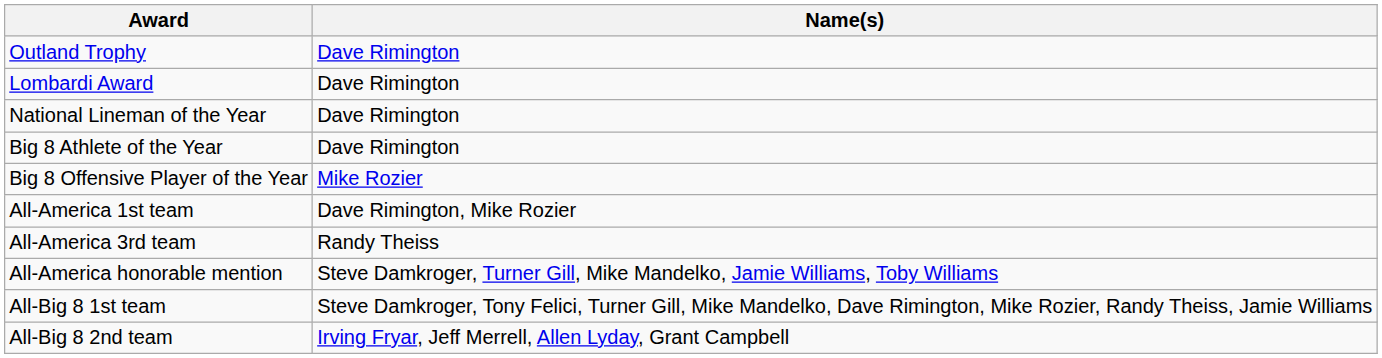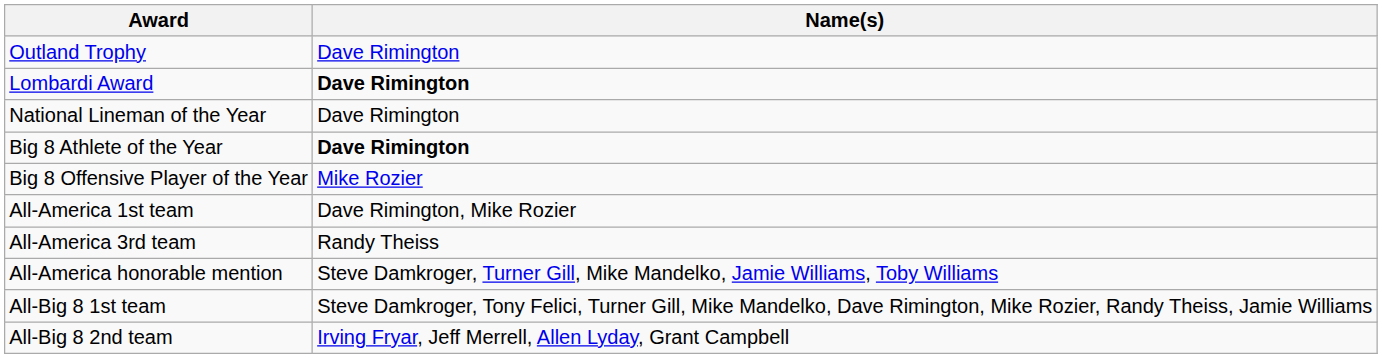(388, 83) normal -> (393, 83) bold
(388, 147) normal -> (393, 147) bold
